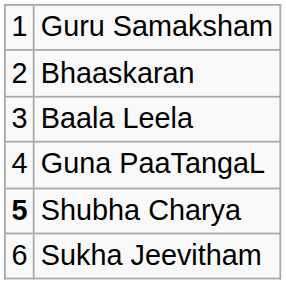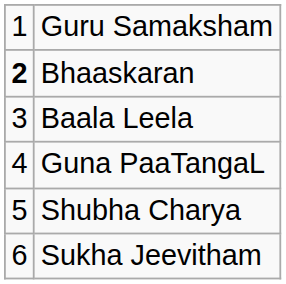(20, 73) normal -> (20, 73) bold
(20, 210) bold -> (20, 210) normal
